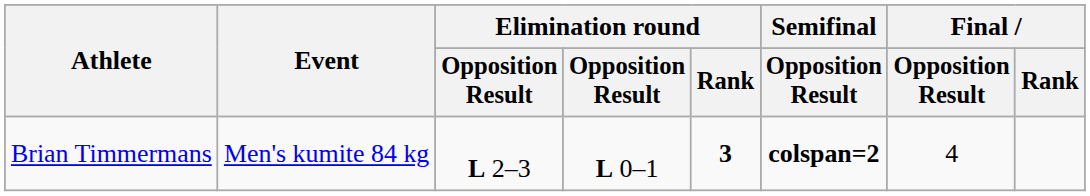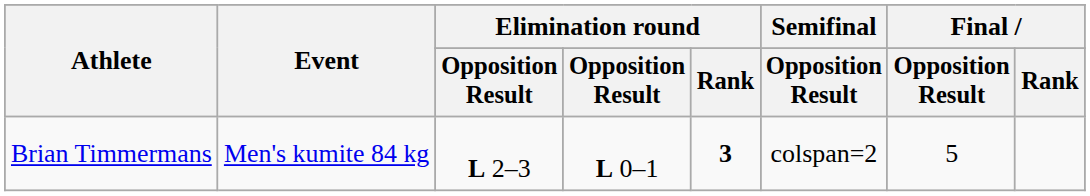(824, 153) bold -> (824, 153) normal
(952, 153) 4 -> (952, 153) 5
